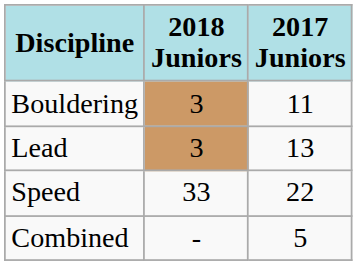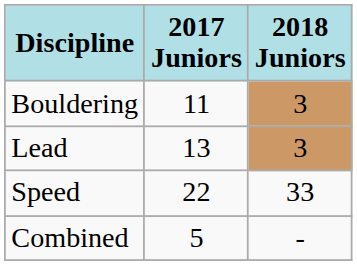columns swapped: (300, 42) <-> (196, 42)
